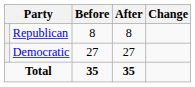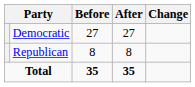rows swapped: (41, 52) <-> (40, 33)
